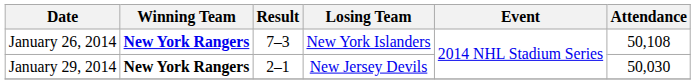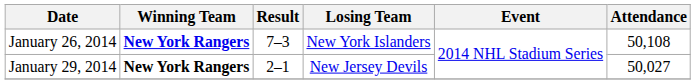(649, 66) 50,030 -> (649, 66) 50,027
